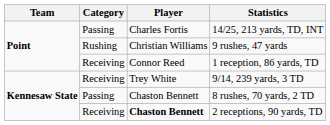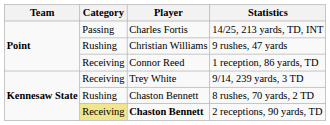(98, 95) Passing -> (100, 95) Rushing
(103, 112) no background -> (103, 112) khaki background
